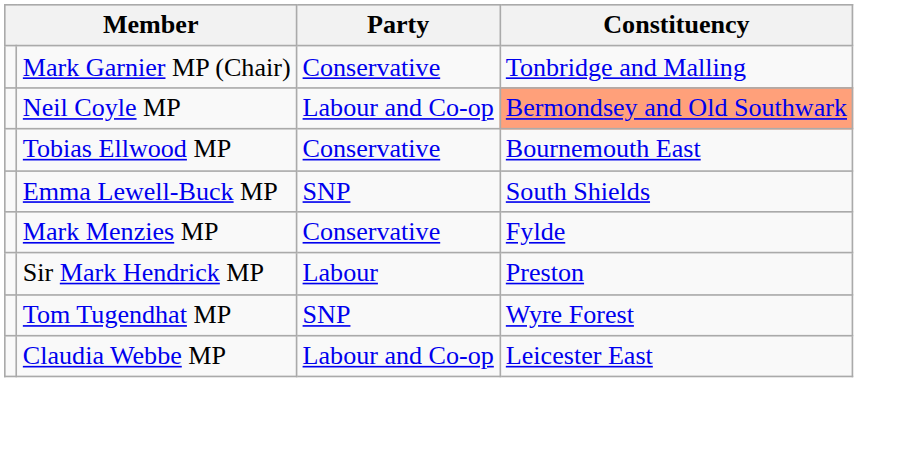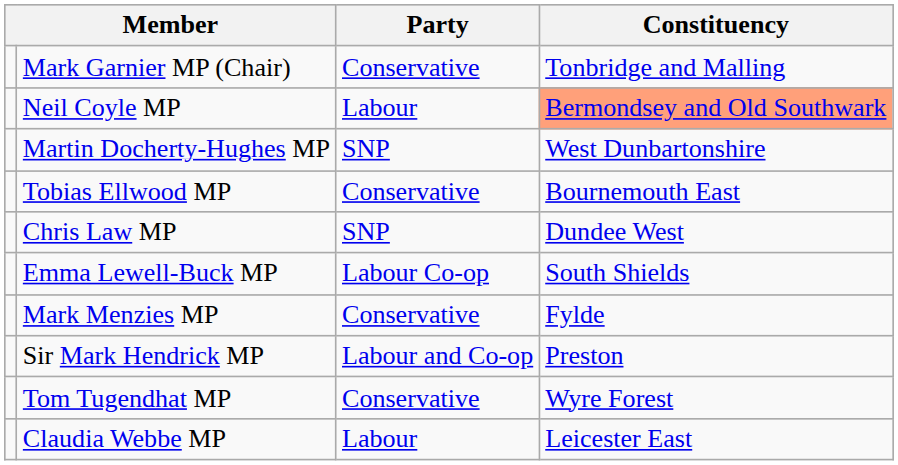(398, 107) Labour and Co-op -> (380, 107) Labour
+ row: (176, 149)
+ row: (100, 231)
(327, 190) SNP -> (416, 273) Labour Co-op
(340, 273) Labour -> (438, 356) Labour and Co-op
(327, 314) SNP -> (411, 397) Conservative
(398, 356) Labour and Co-op -> (380, 438) Labour
